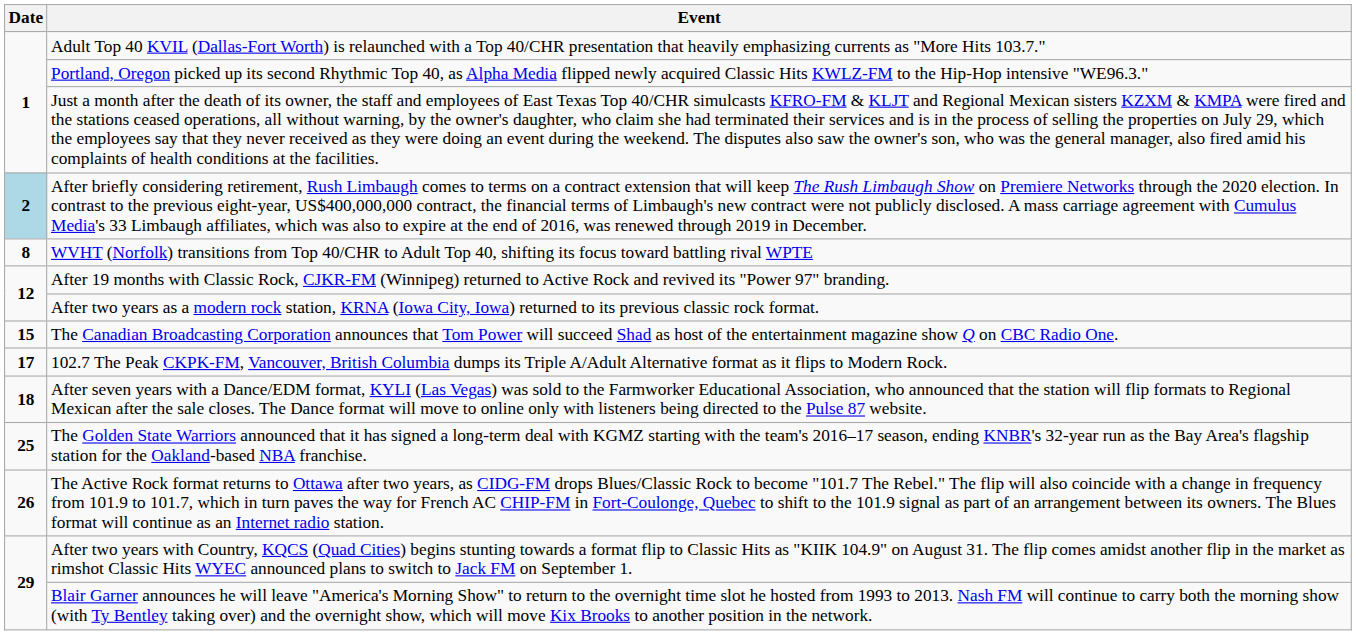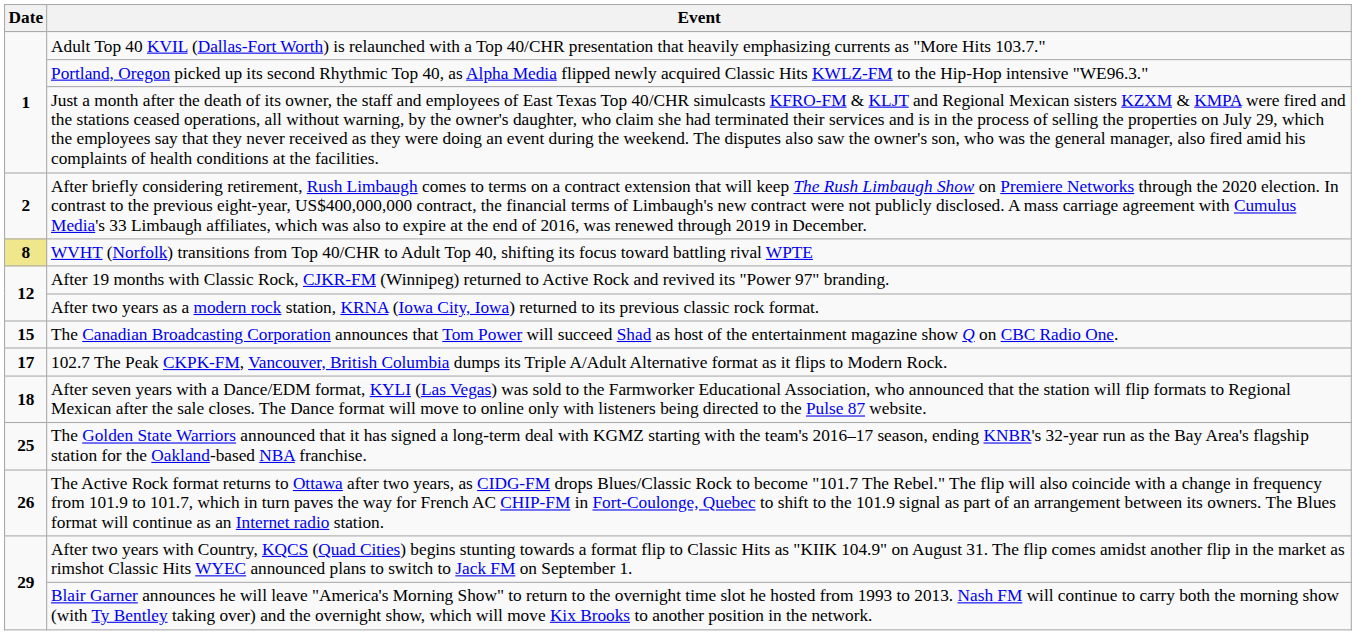(26, 205) lightblue background -> (26, 205) no background
(26, 252) no background -> (26, 252) khaki background
